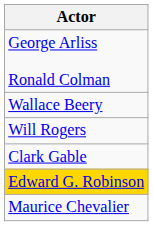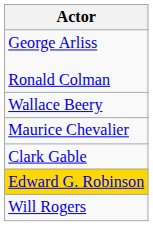(47, 130) Will Rogers -> (69, 130) Maurice Chevalier
(69, 207) Maurice Chevalier -> (47, 207) Will Rogers
